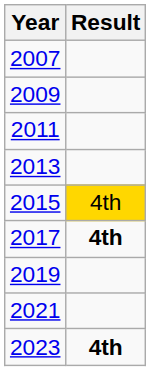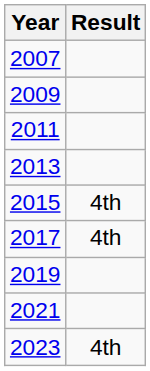(106, 202) gold background -> (106, 202) no background
(106, 238) bold -> (106, 238) normal
(106, 346) bold -> (106, 346) normal
